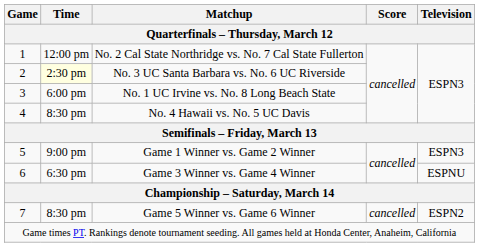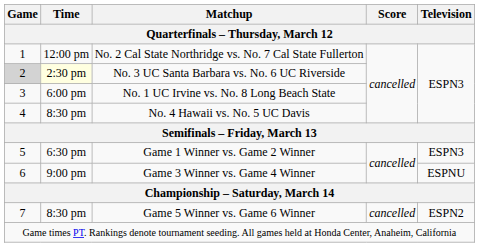(23, 73) no background -> (23, 73) lightgrey background
(66, 153) 9:00 pm -> (66, 153) 6:30 pm
(66, 172) 6:30 pm -> (66, 172) 9:00 pm
